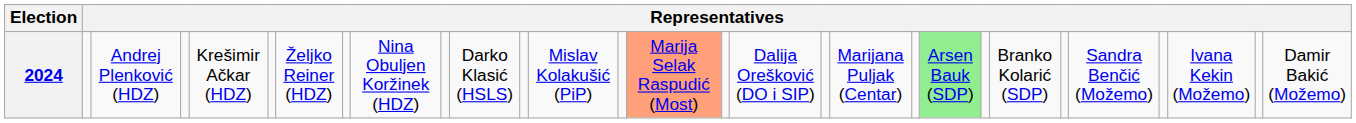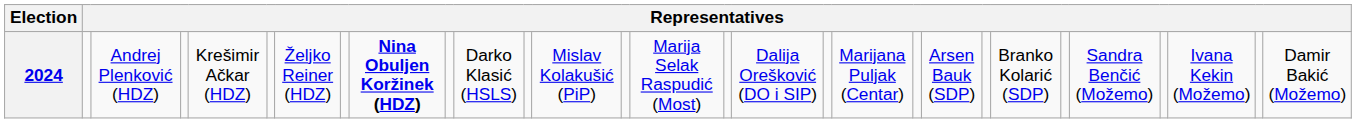(396, 74) normal -> (397, 74) bold
(674, 74) lightsalmon background -> (677, 74) no background
(950, 74) lightgreen background -> (952, 74) no background
